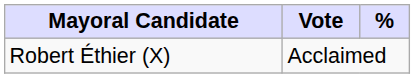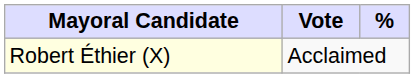(90, 55) no background -> (90, 55) lightyellow background
